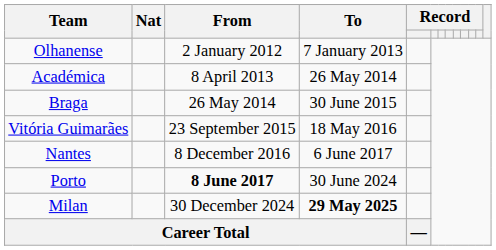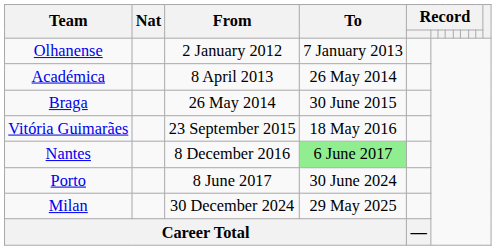(353, 154) no background -> (353, 154) lightgreen background
(232, 180) bold -> (232, 180) normal
(353, 206) bold -> (353, 206) normal
